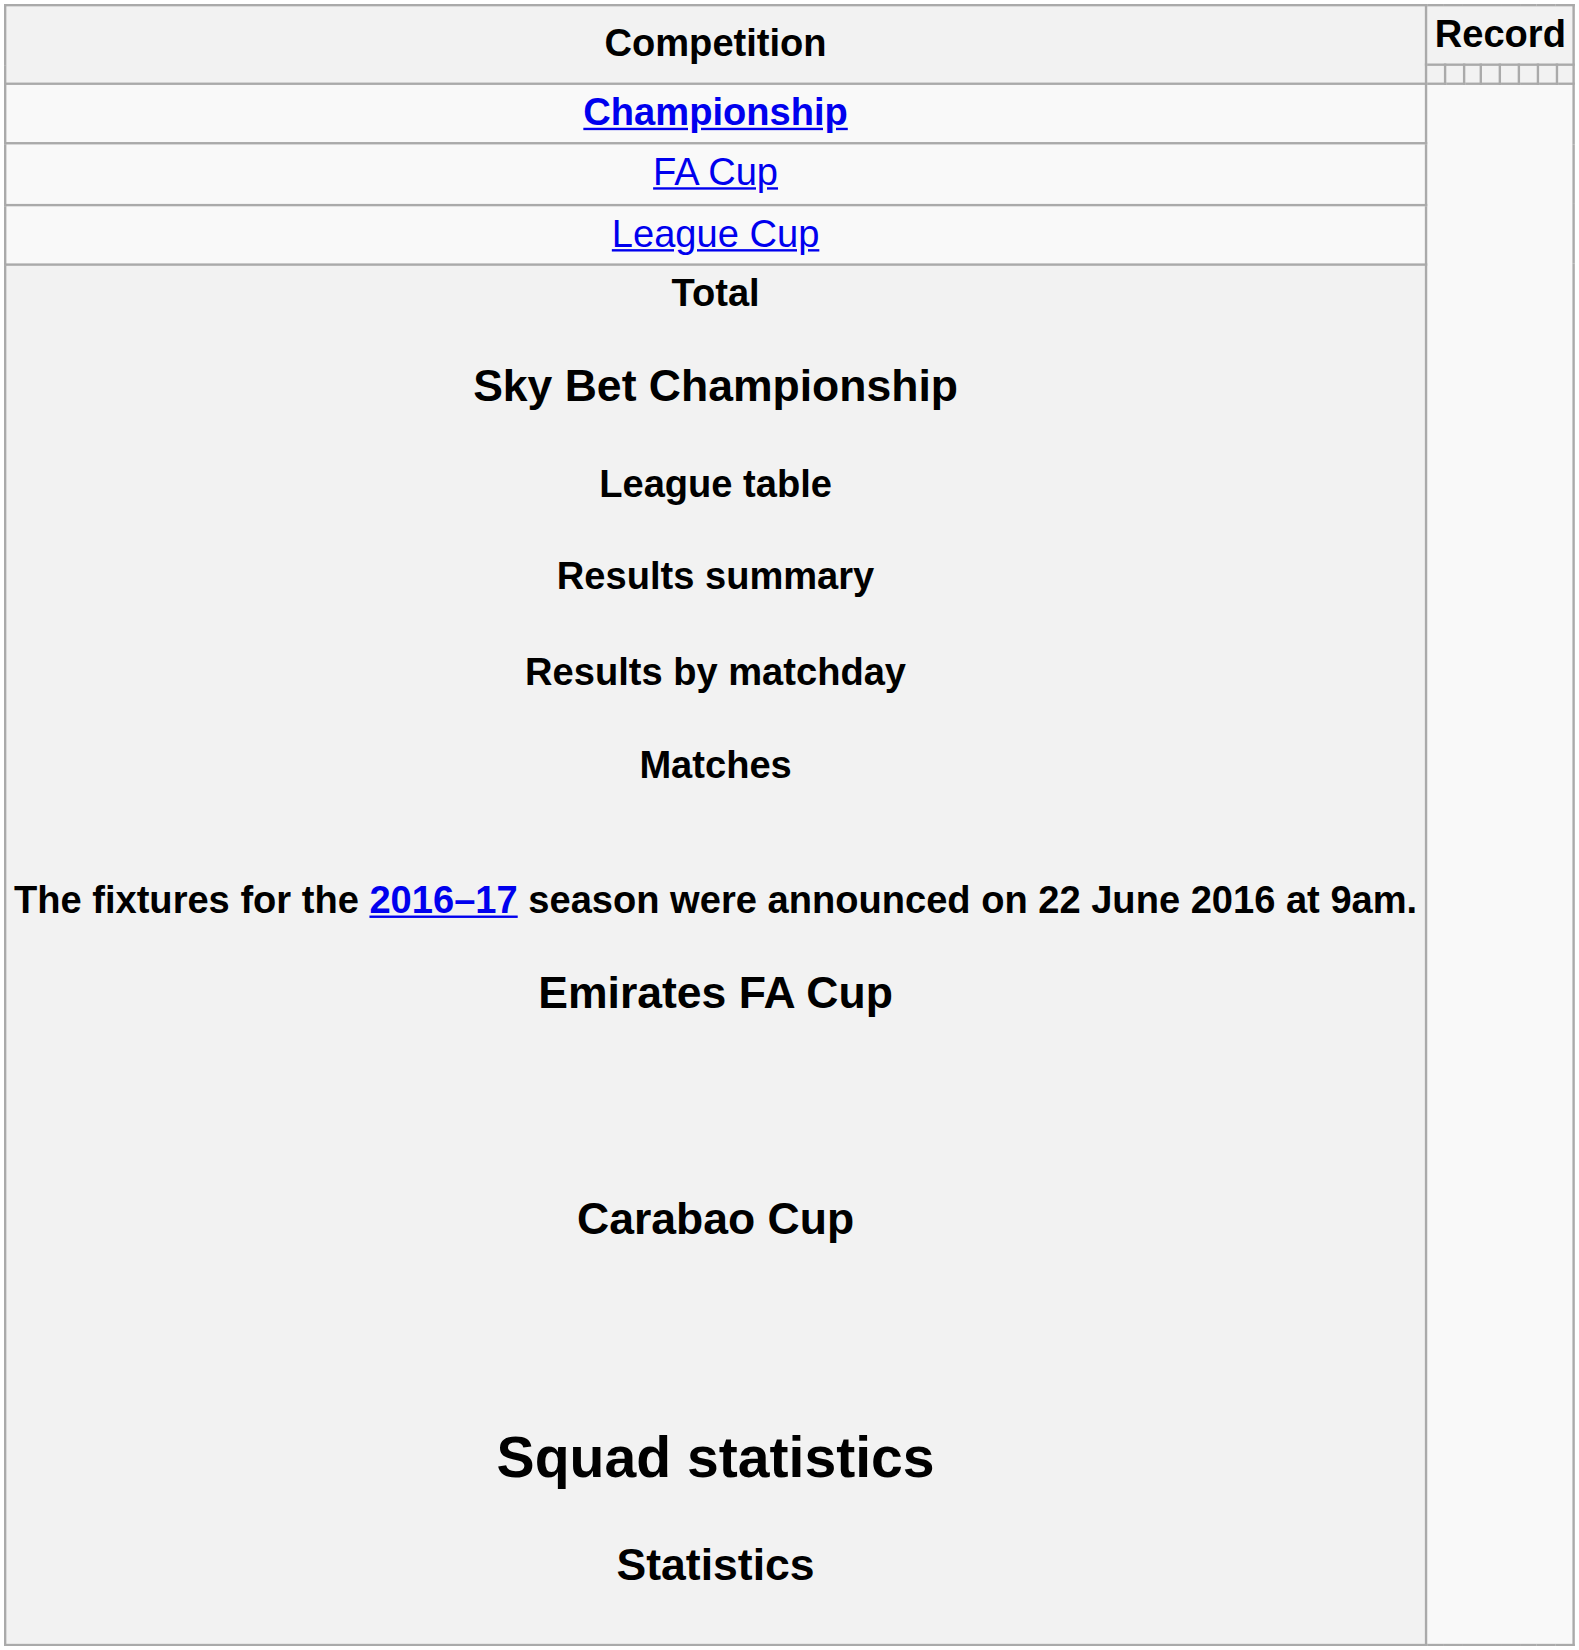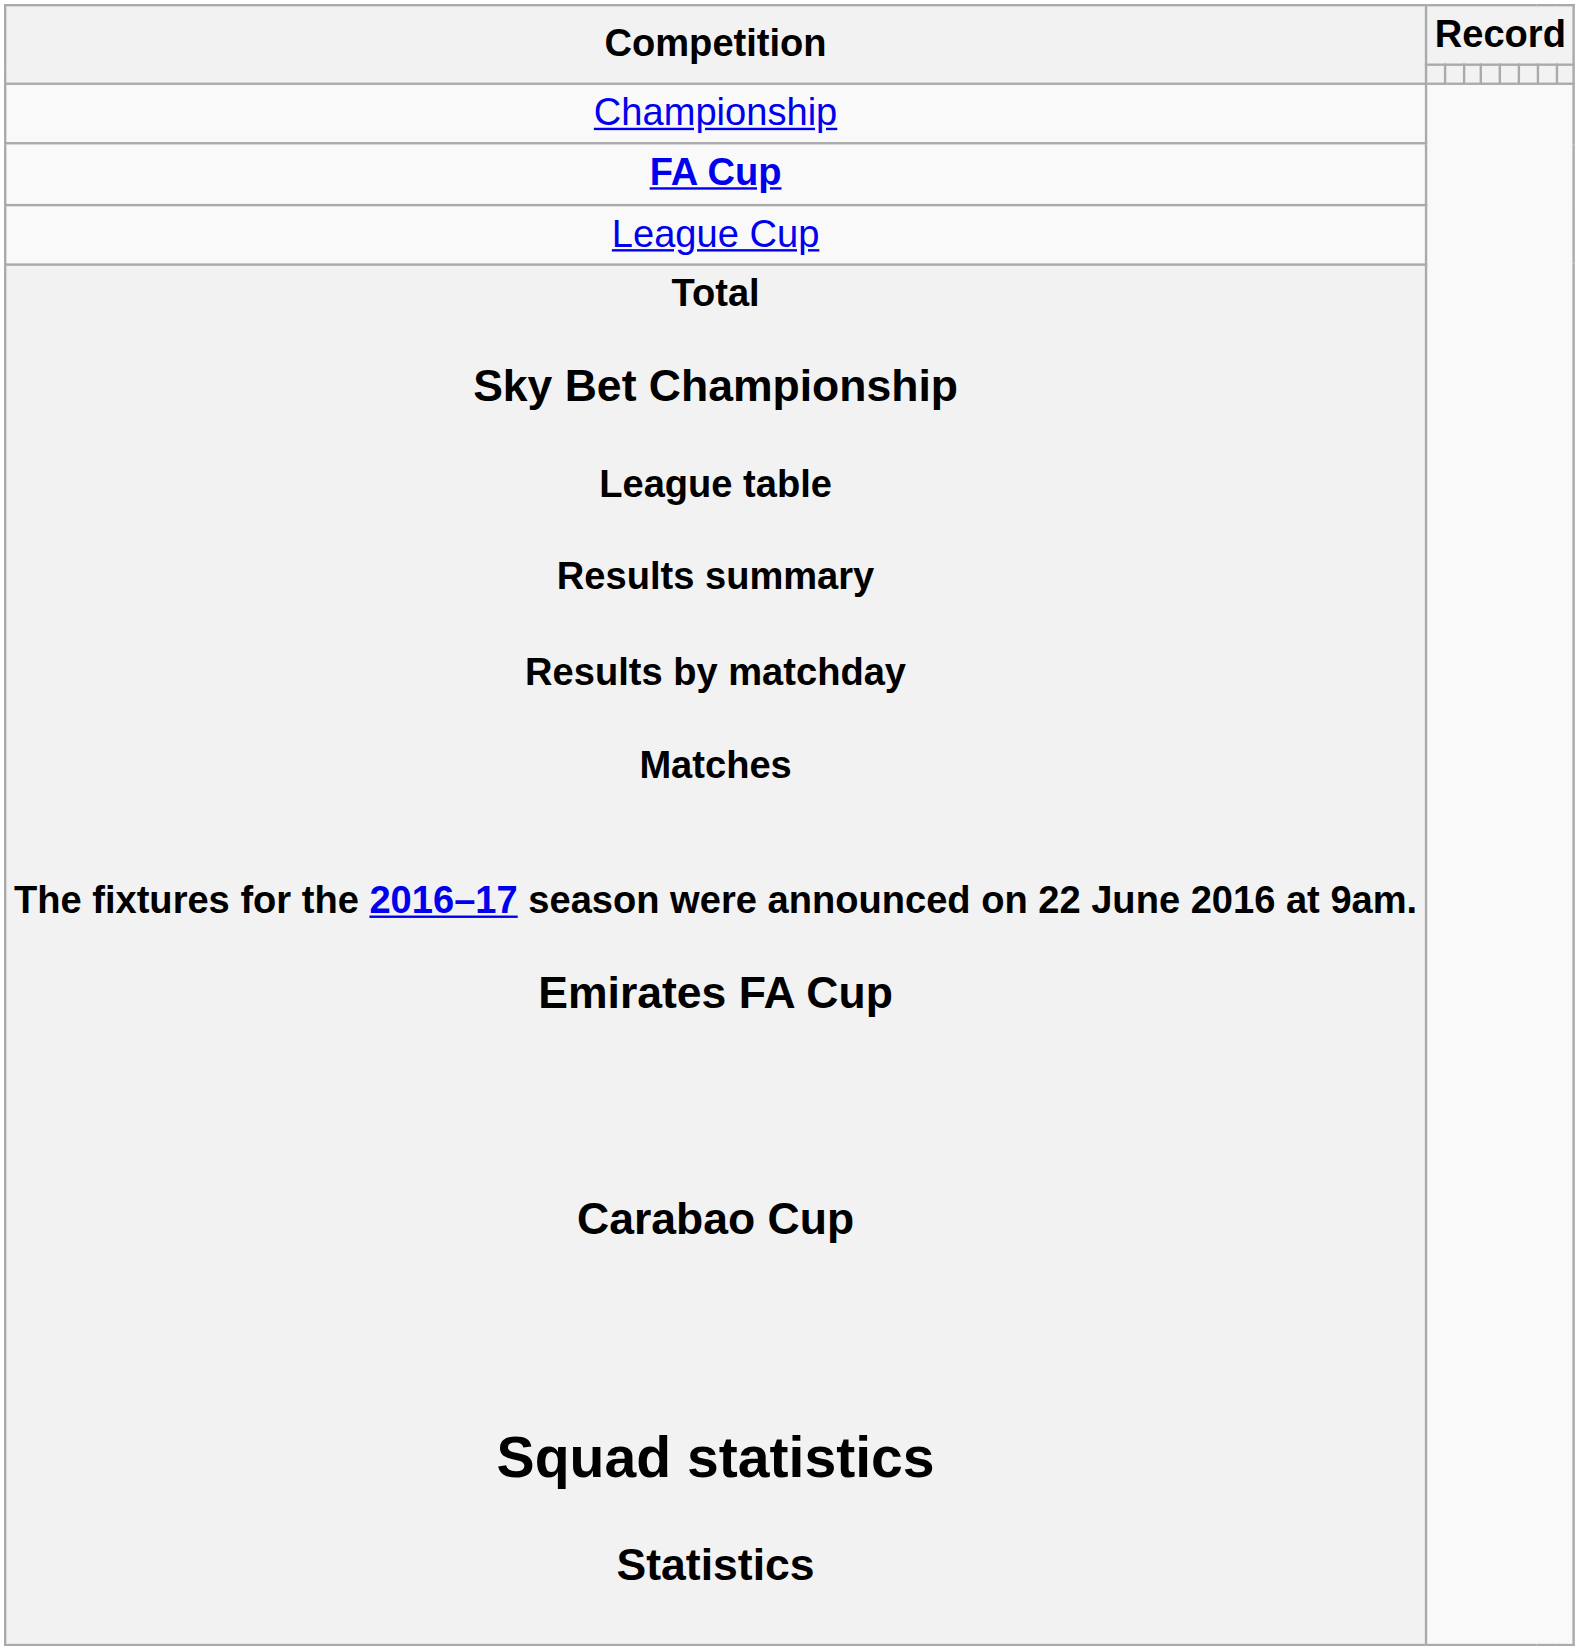(716, 112) bold -> (716, 112) normal
(716, 173) normal -> (716, 173) bold
